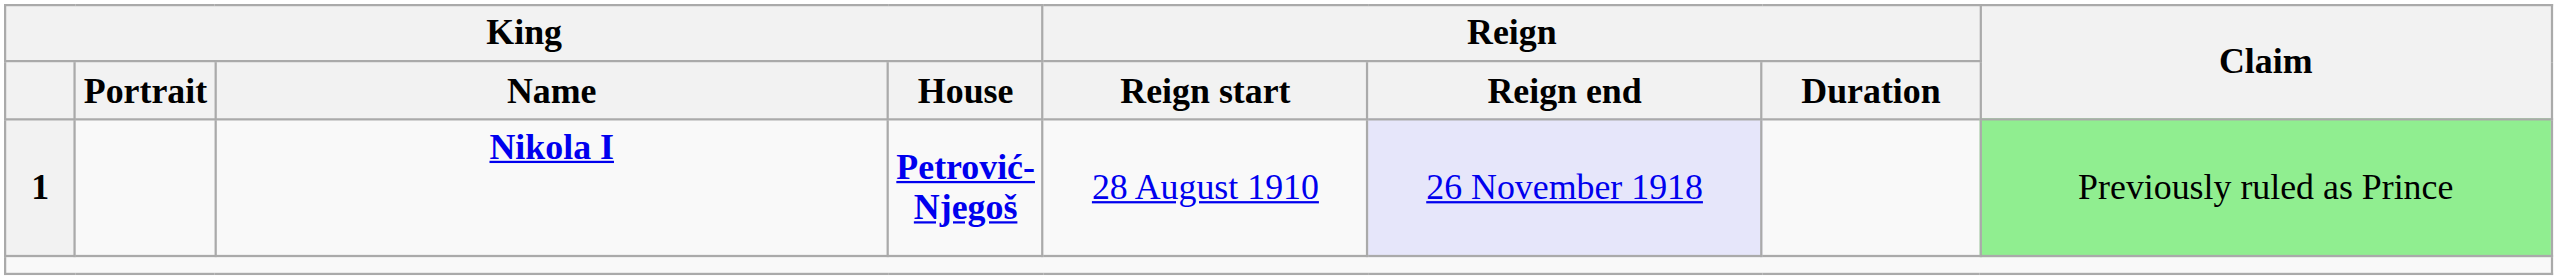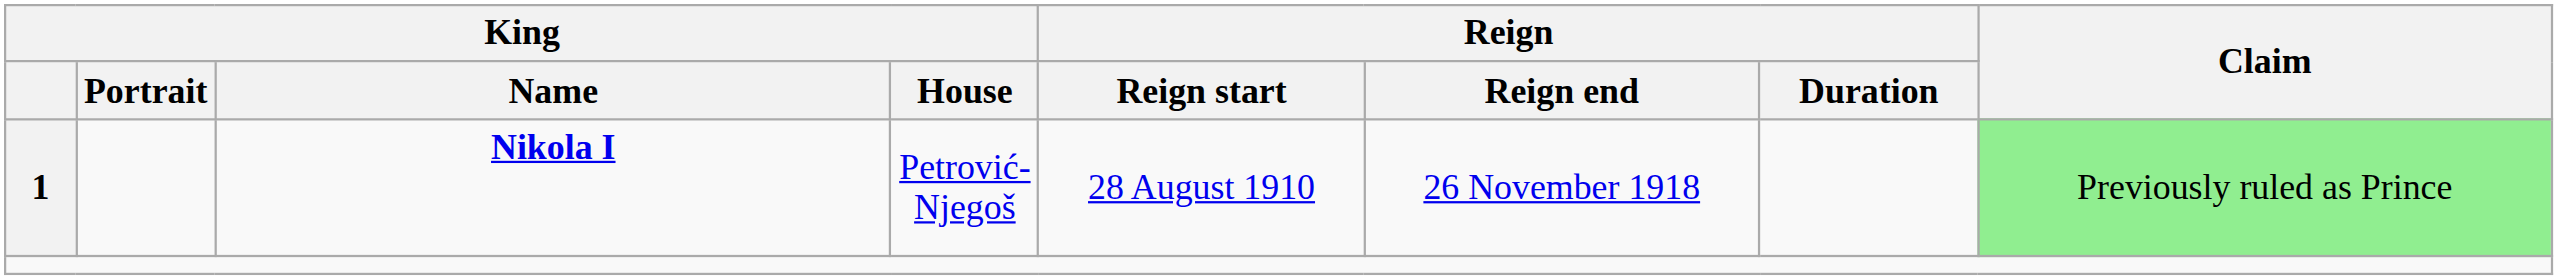(966, 186) bold -> (965, 186) normal
(1565, 186) lavender background -> (1562, 186) no background
